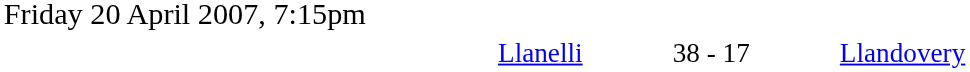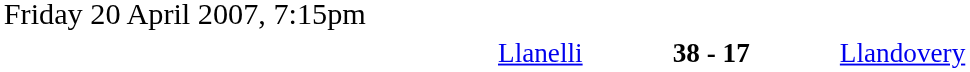(711, 52) normal -> (711, 52) bold
